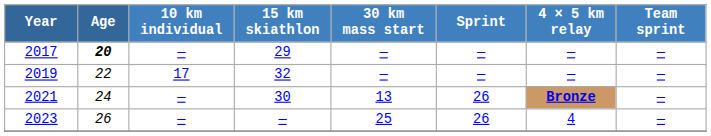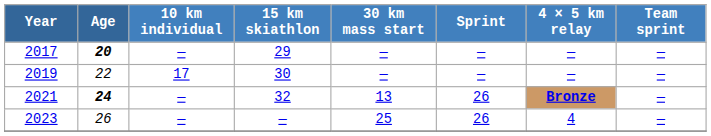(283, 76) 32 -> (283, 76) 30
(103, 98) normal -> (103, 98) bold
(283, 98) 30 -> (283, 98) 32
